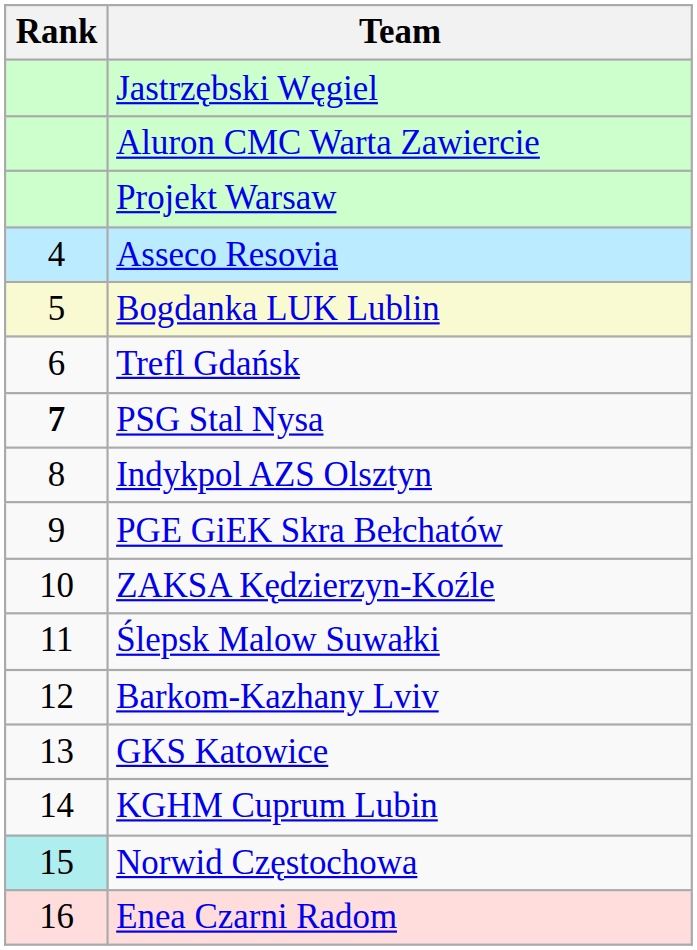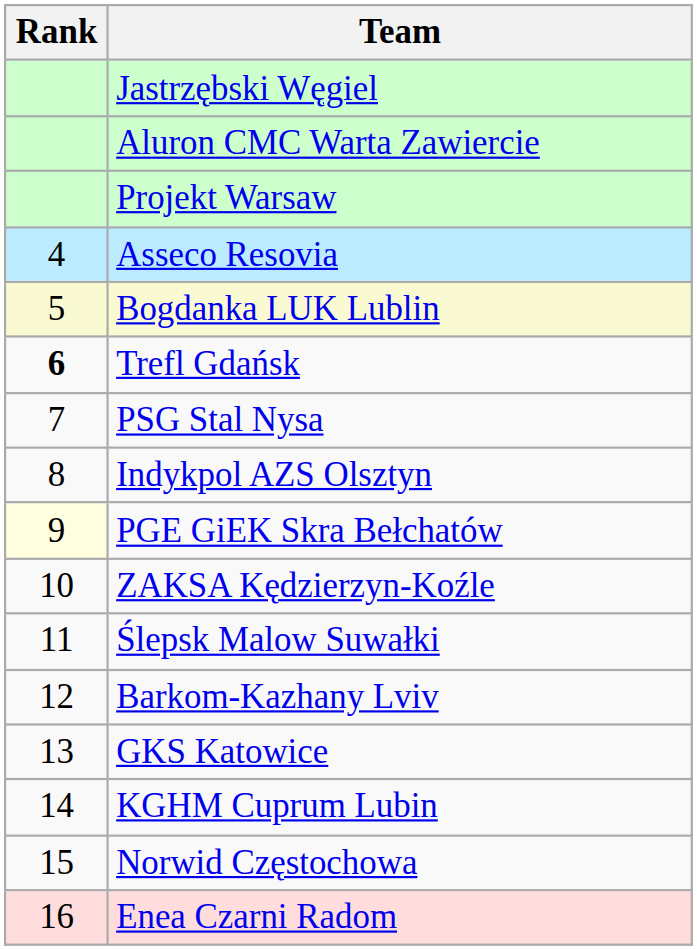(57, 364) normal -> (57, 364) bold
(57, 419) bold -> (57, 419) normal
(57, 530) no background -> (57, 530) lightyellow background
(57, 861) paleturquoise background -> (57, 861) no background
